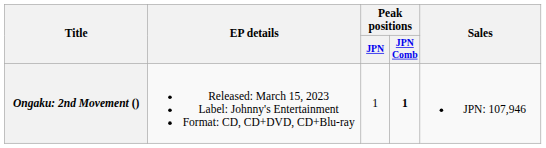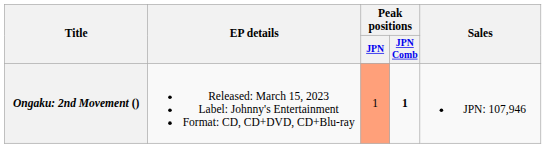(375, 103) no background -> (375, 103) lightsalmon background
